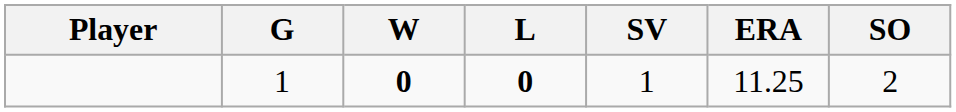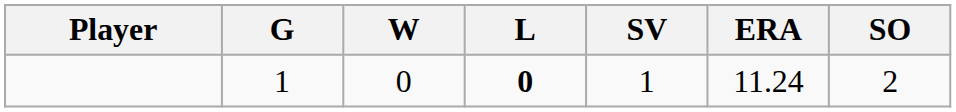(404, 80) bold -> (404, 80) normal
(768, 80) 11.25 -> (768, 80) 11.24
